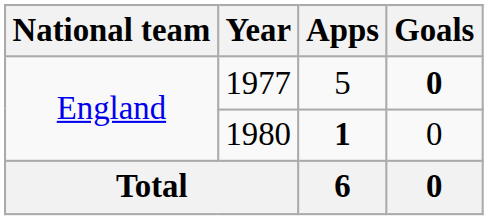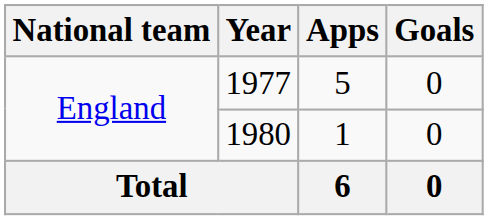(434, 82) bold -> (434, 82) normal
(343, 134) bold -> (343, 134) normal
